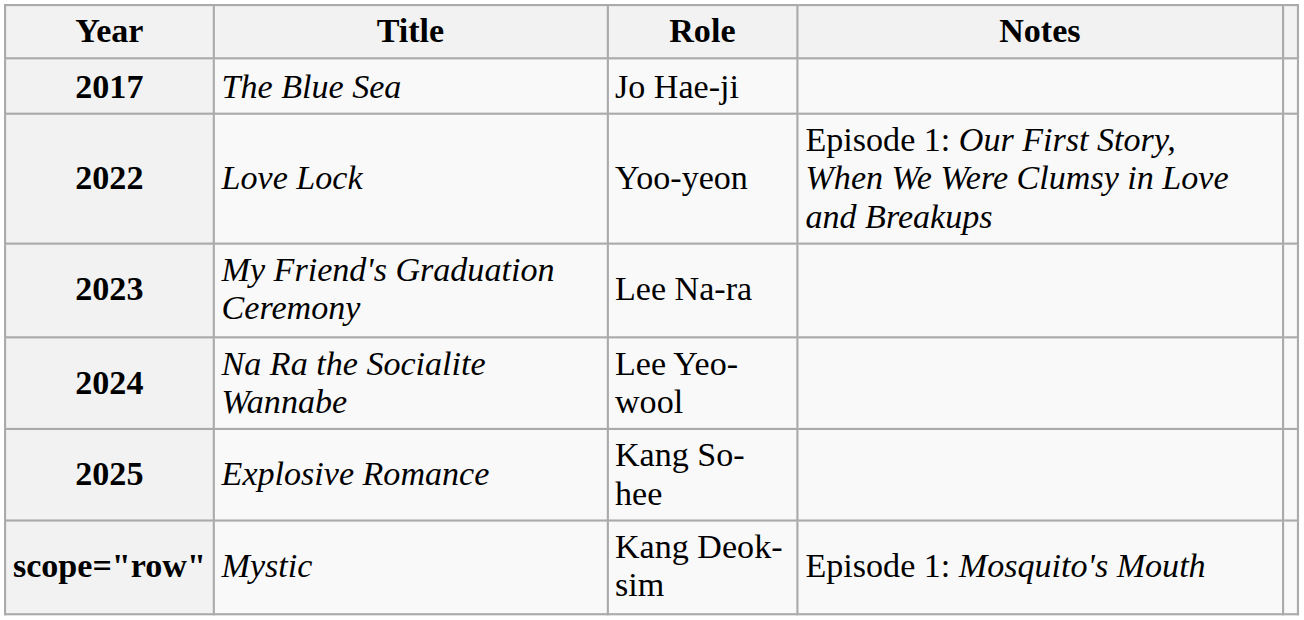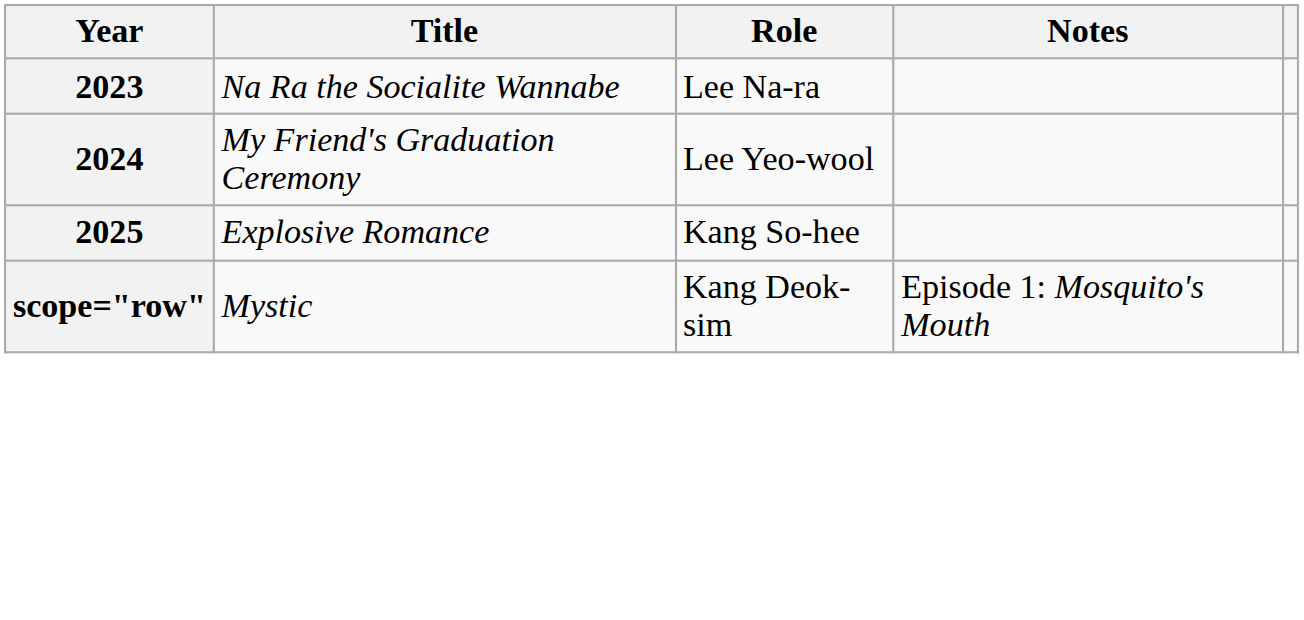- row: (109, 85)
- row: (109, 177)
(388, 289) My Friend's Graduation Ceremony -> (421, 85) Na Ra the Socialite Wannabe
(354, 381) Na Ra the Socialite Wannabe -> (388, 158) My Friend's Graduation Ceremony
